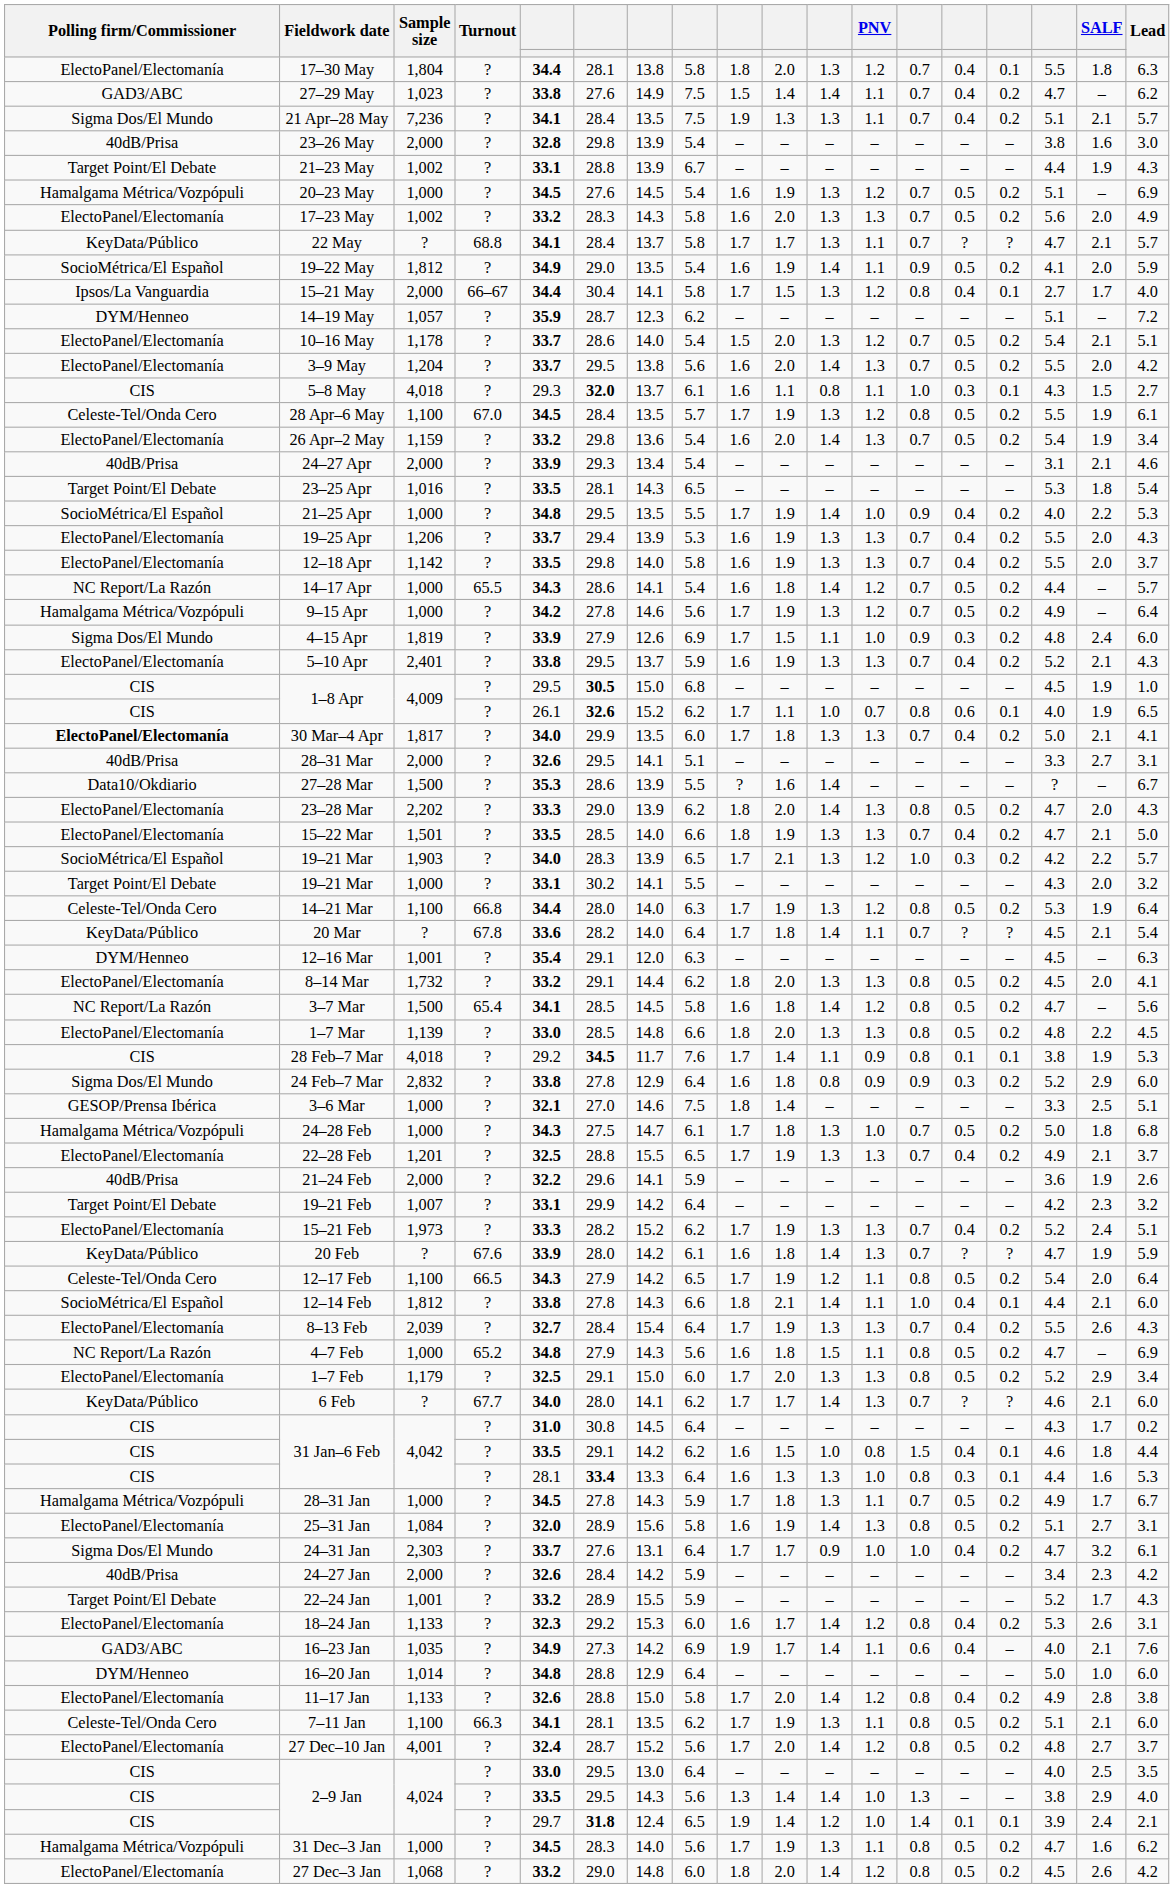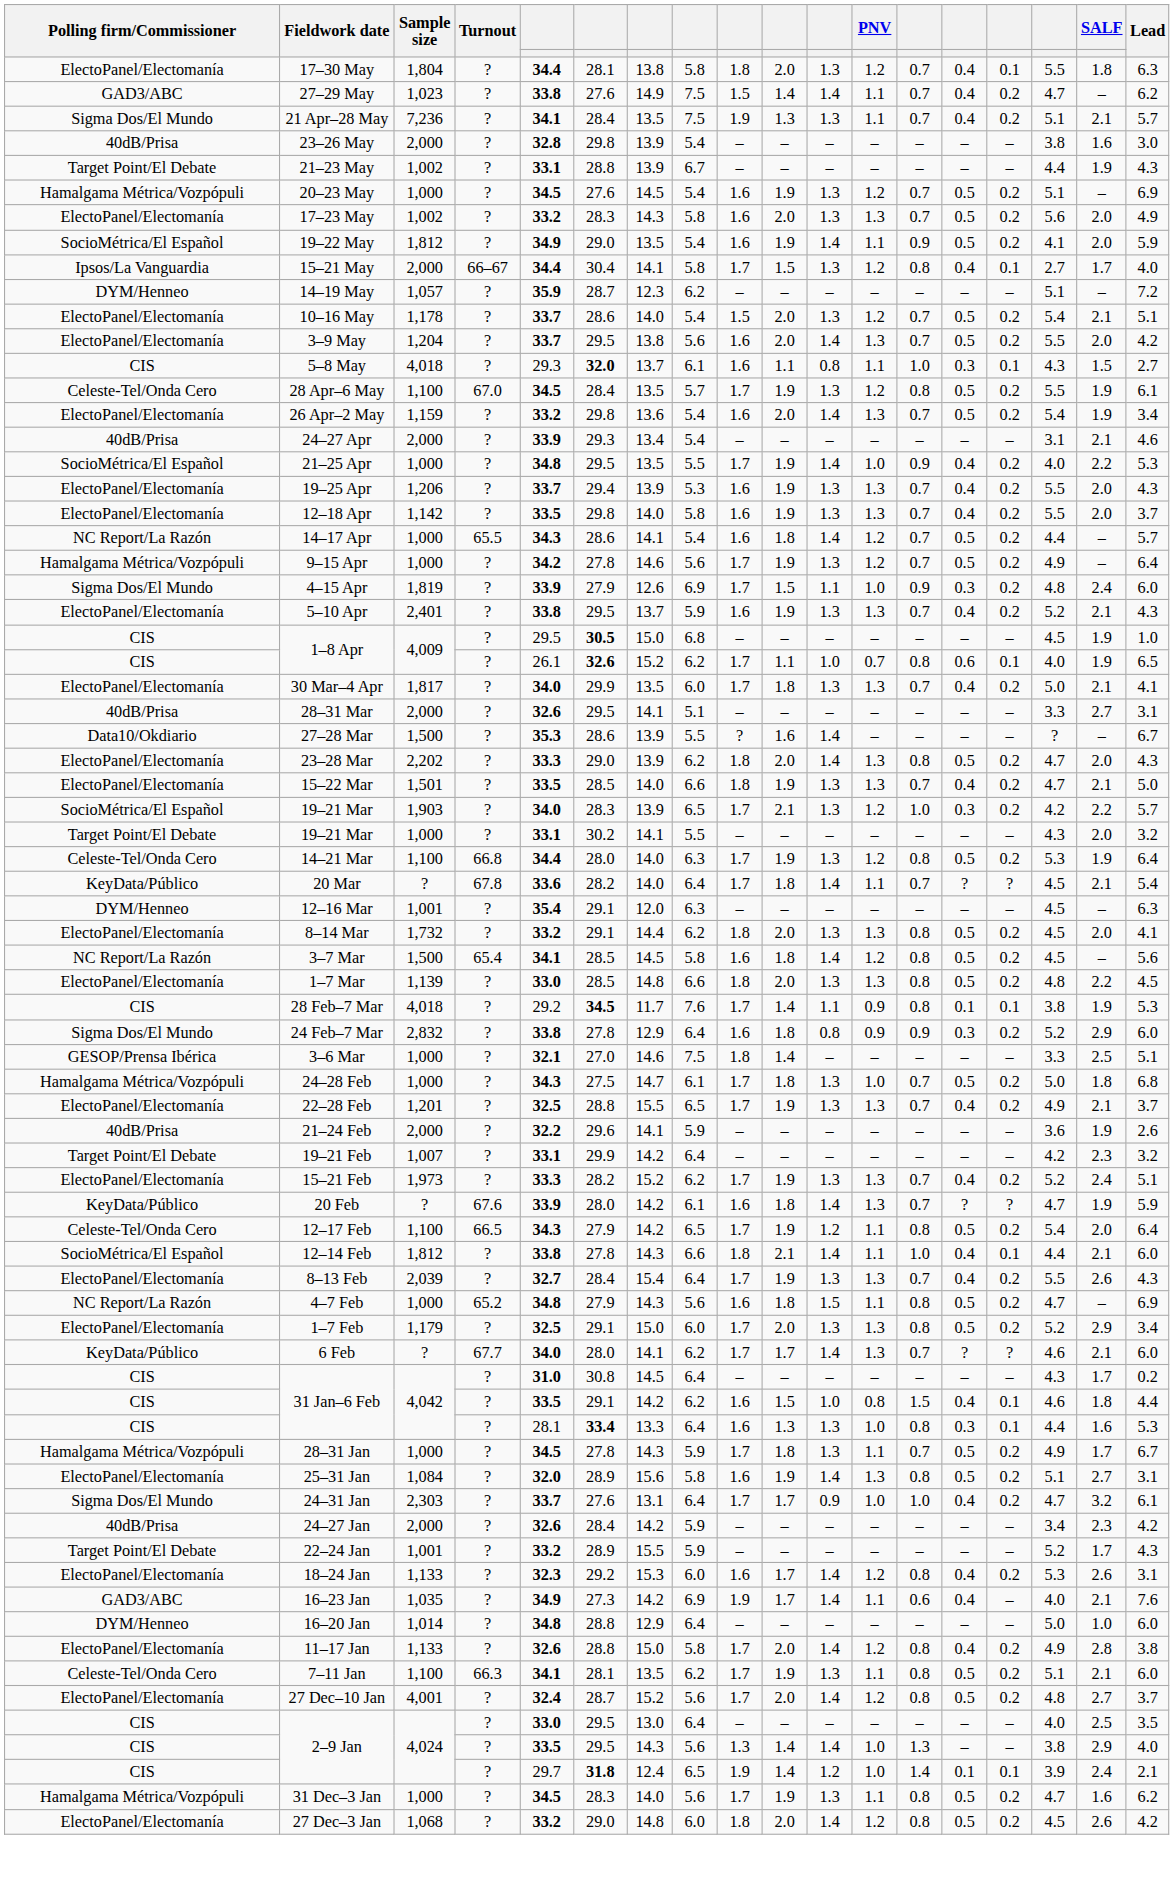- row: (337, 242)
- row: (337, 489)
(142, 735) bold -> (142, 686) normal
(1055, 1007) 4.7 -> (1055, 957) 4.5
